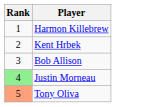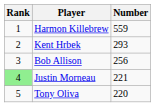+ column: (131, 12)
(18, 94) lightsalmon background -> (18, 94) no background
